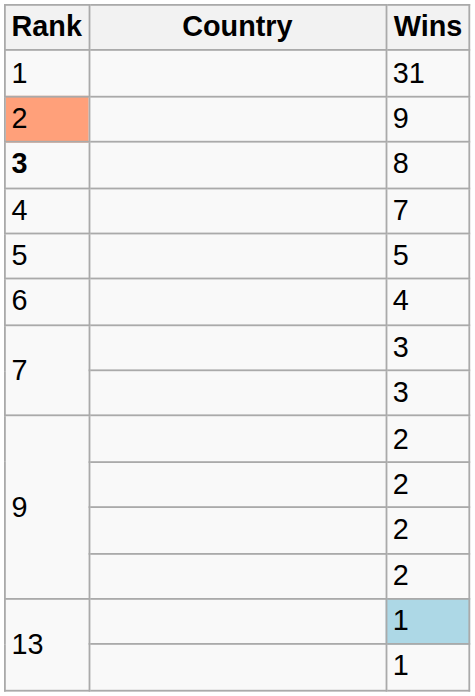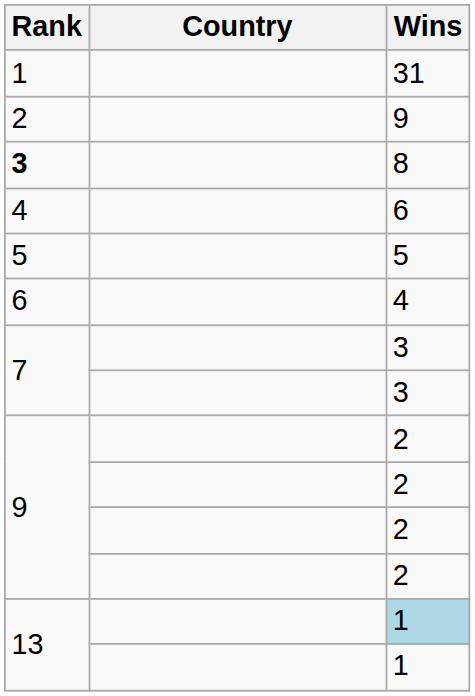(20, 118) lightsalmon background -> (20, 118) no background
(401, 210) 7 -> (401, 210) 6
